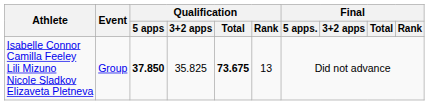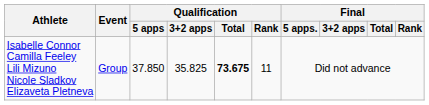(148, 69) bold -> (148, 69) normal
(266, 69) 13 -> (266, 69) 11
